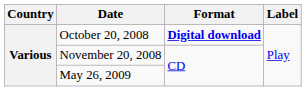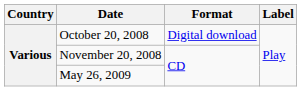(214, 34) bold -> (212, 34) normal
